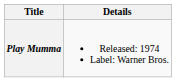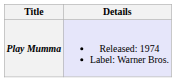(117, 54) no background -> (117, 54) lavender background
